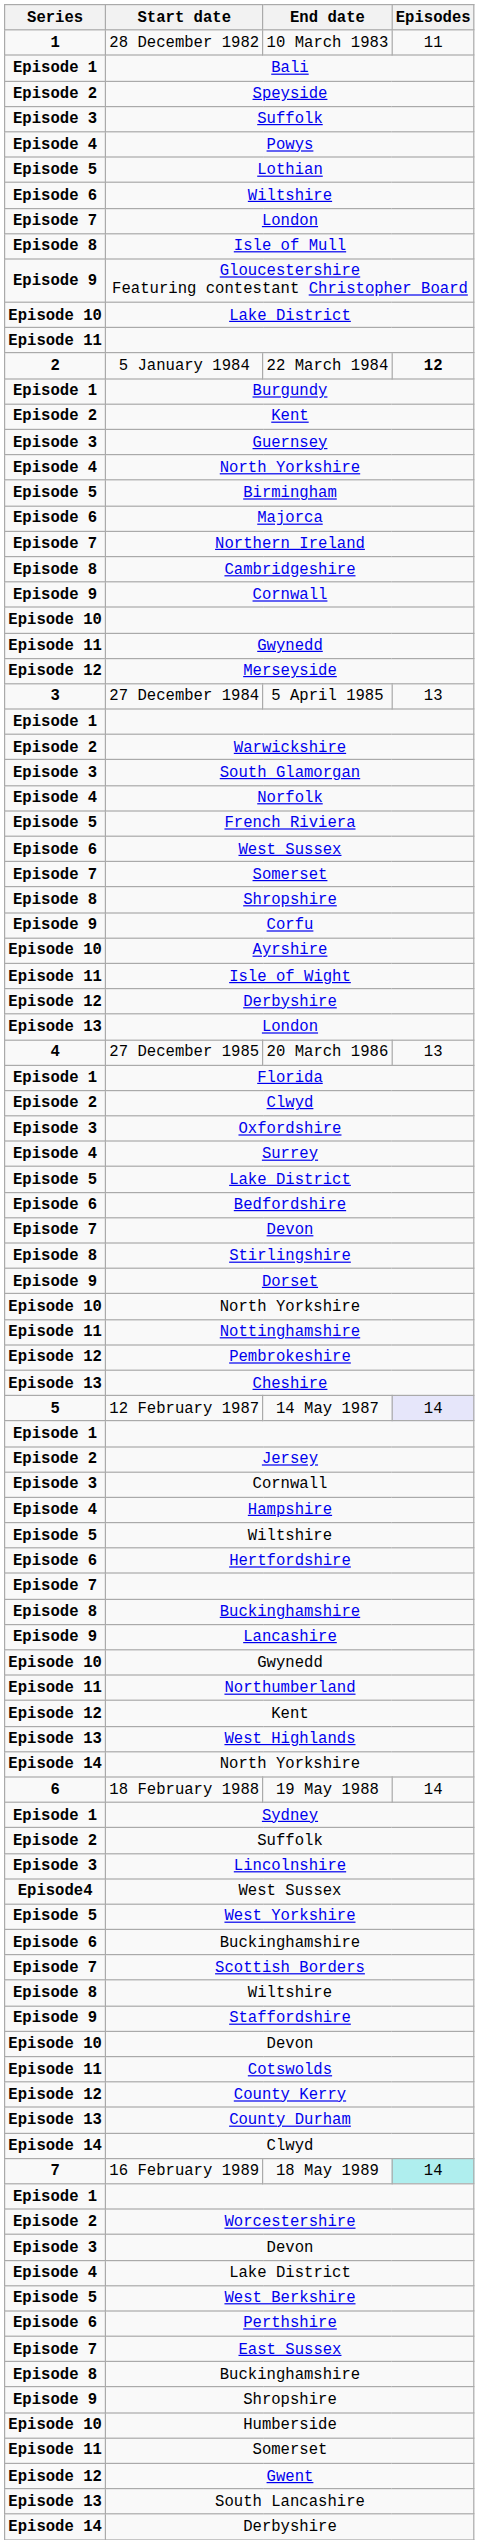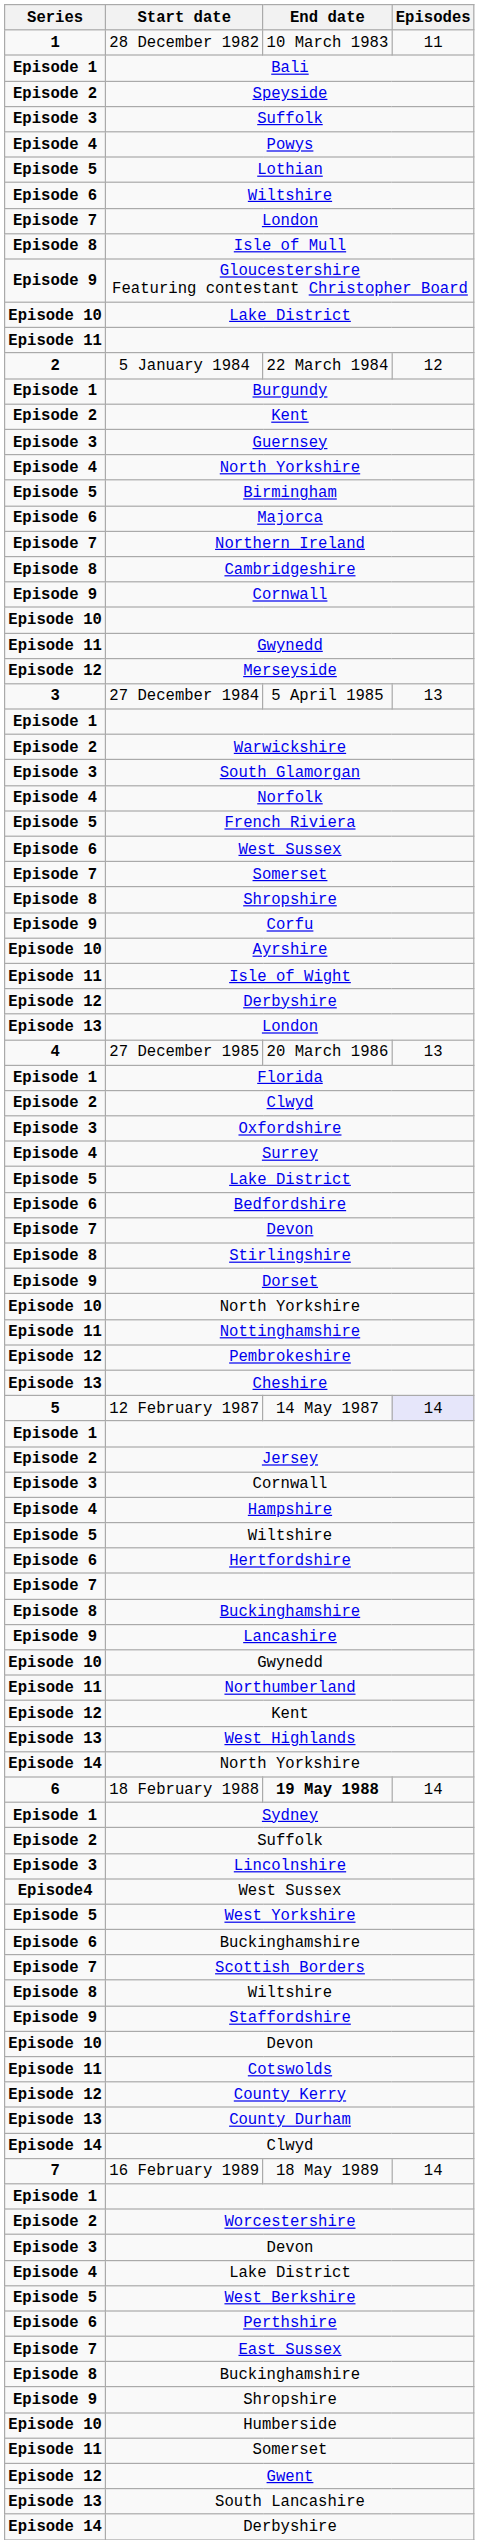(433, 366) bold -> (433, 366) normal
(327, 1790) normal -> (327, 1790) bold
(433, 2171) paleturquoise background -> (433, 2171) no background
